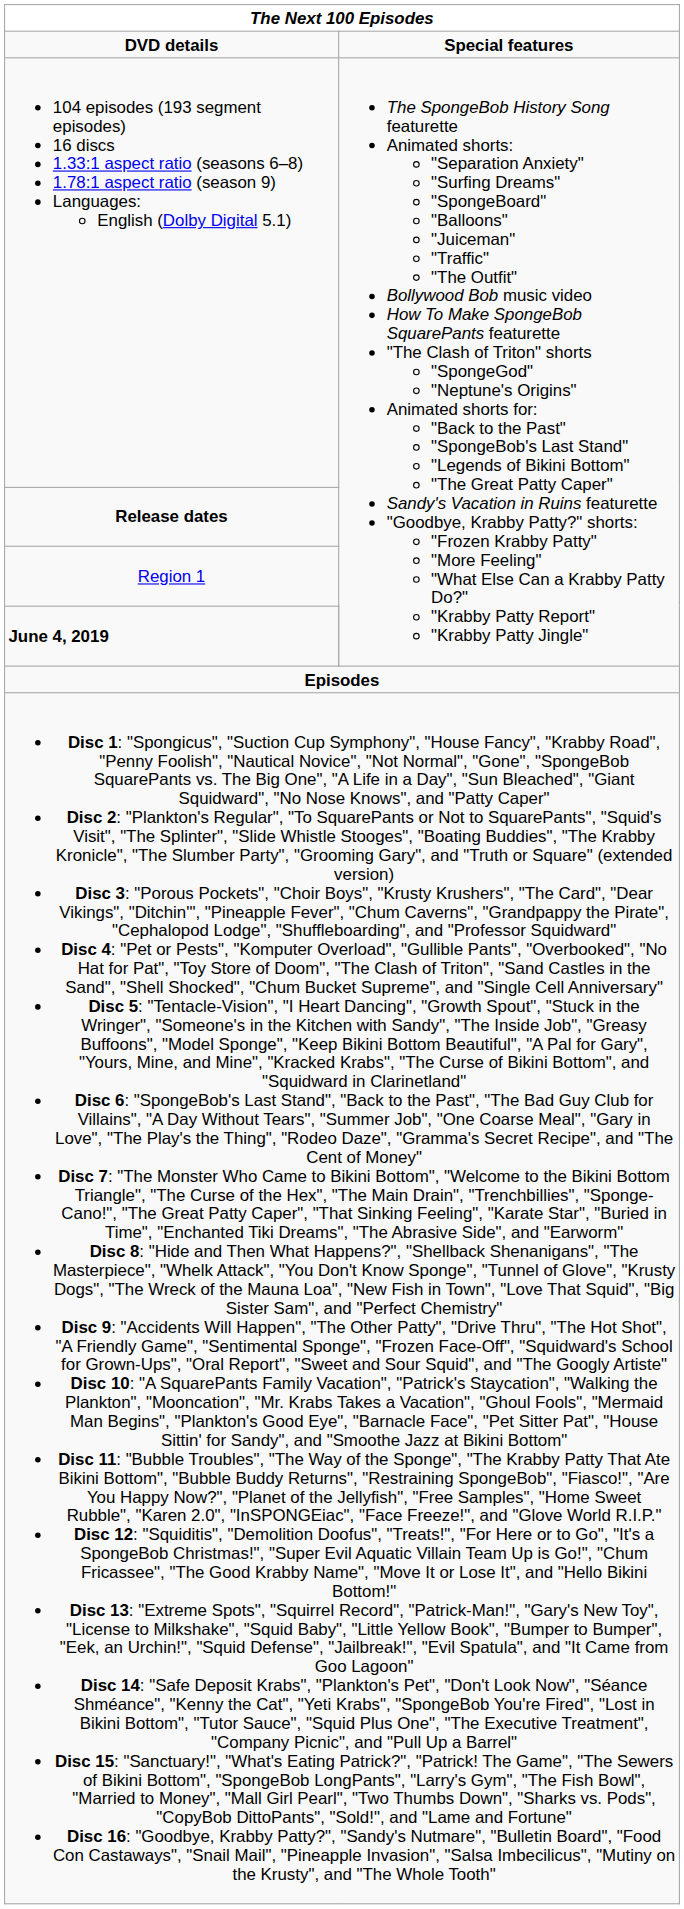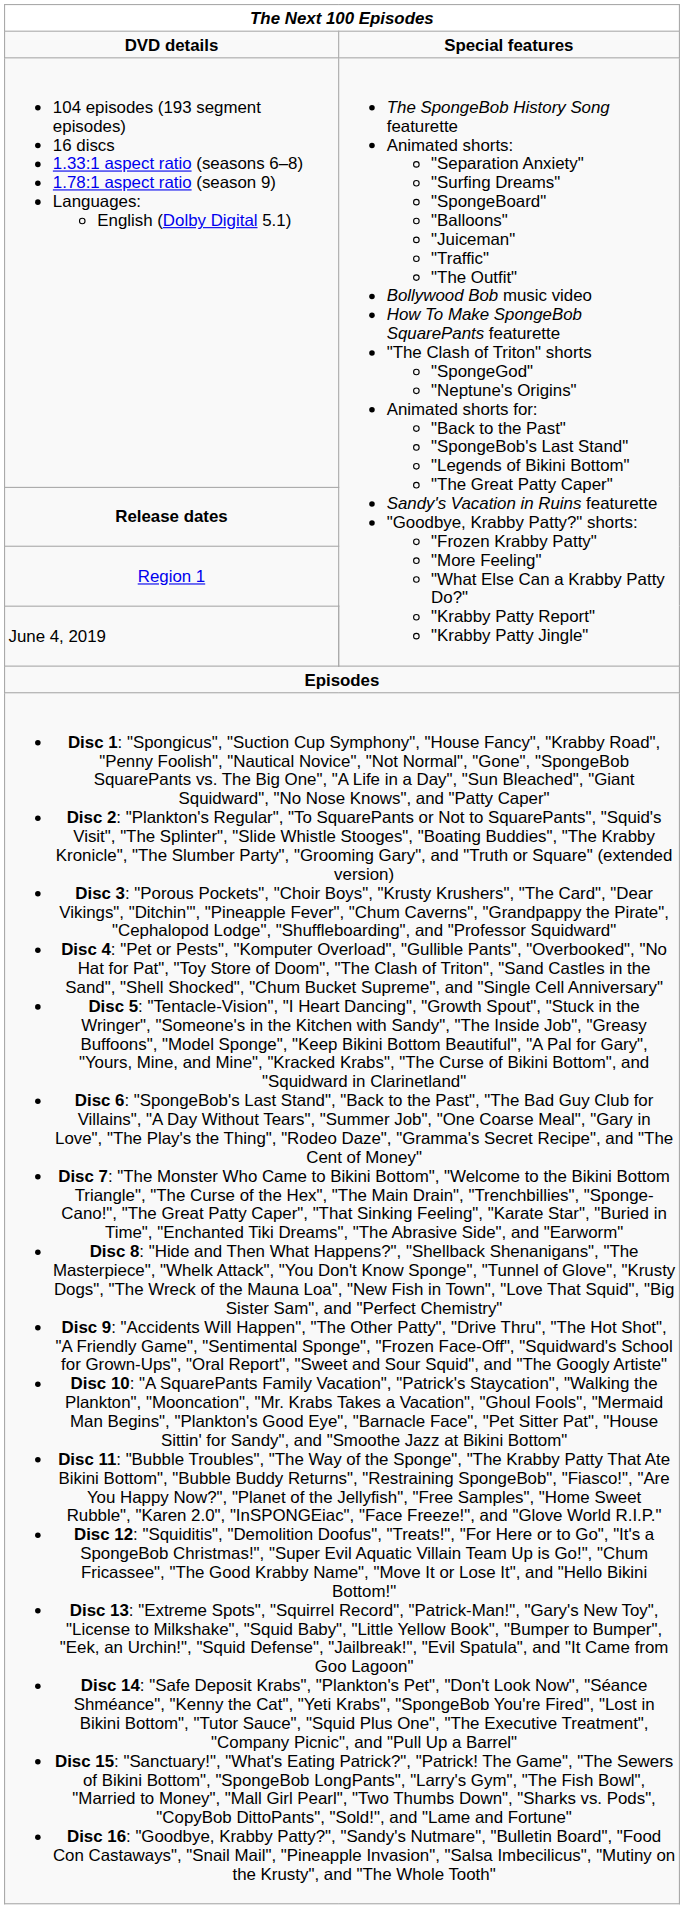(59, 636) bold -> (57, 636) normal
